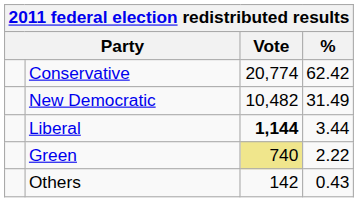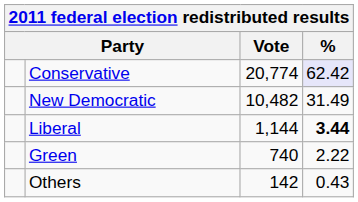(328, 73) no background -> (328, 73) lavender background
(277, 127) bold -> (277, 127) normal
(333, 127) normal -> (333, 127) bold
(284, 155) khaki background -> (284, 155) no background
